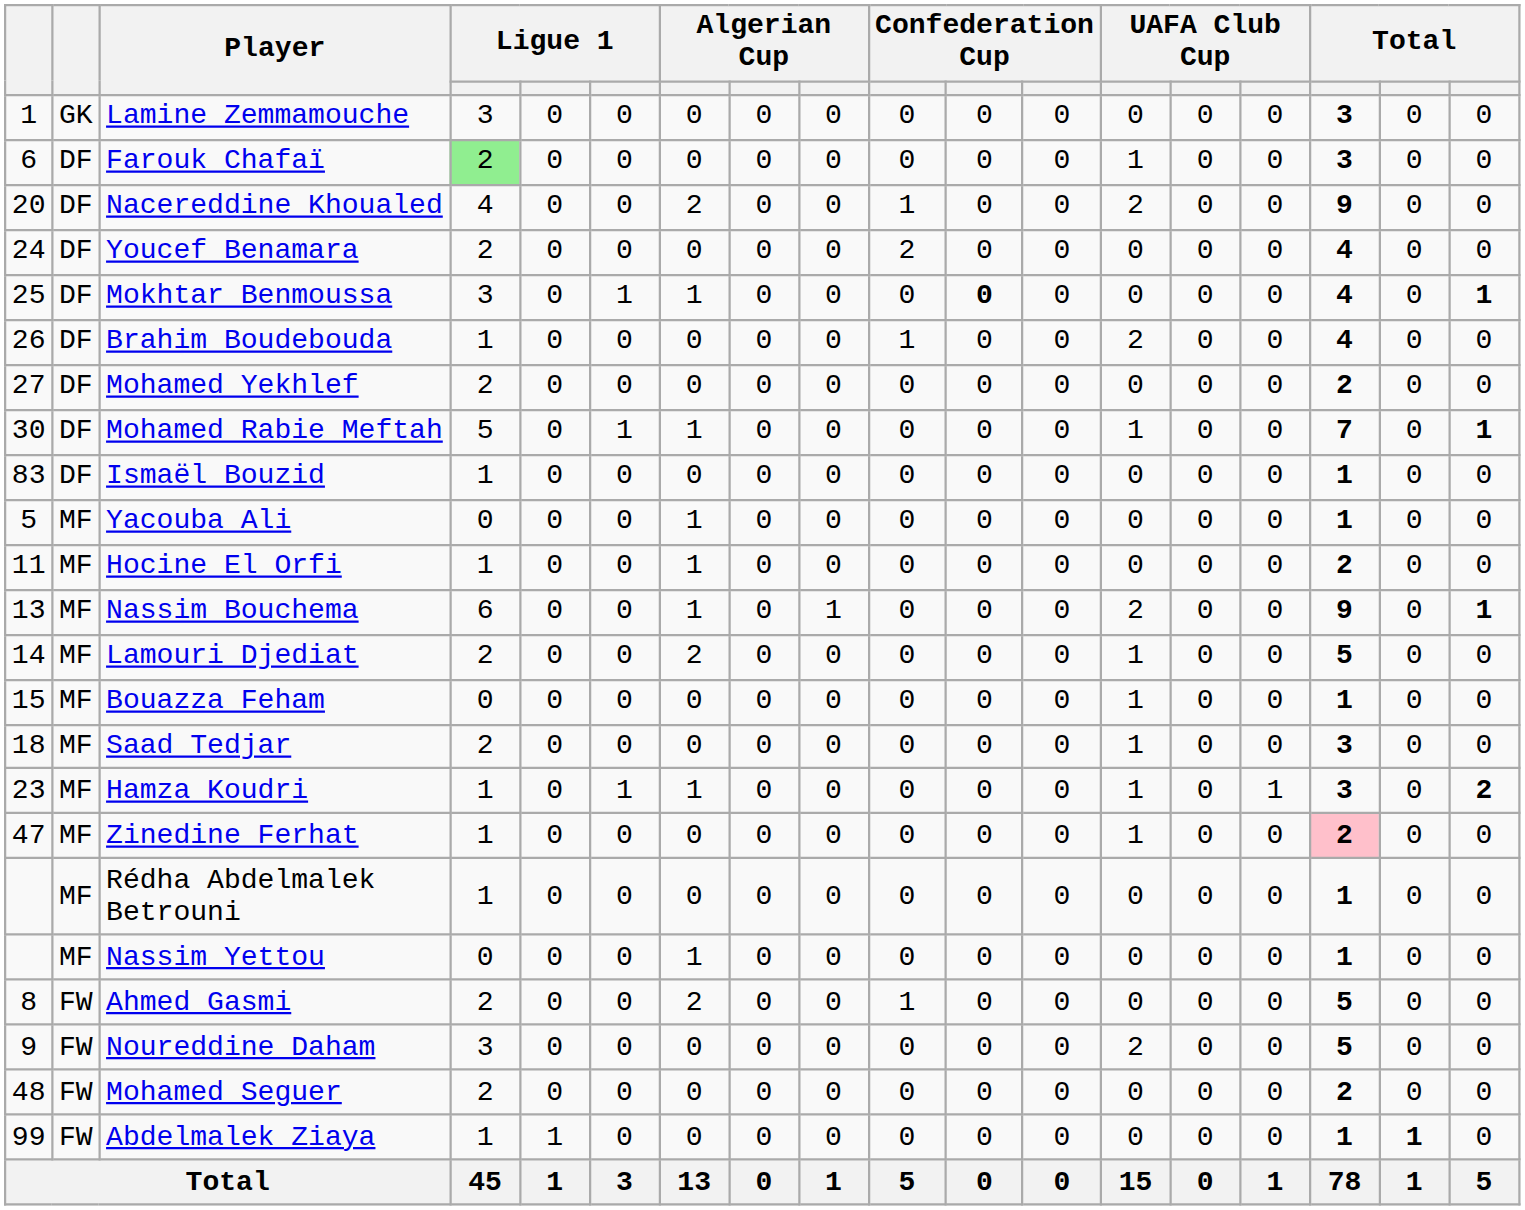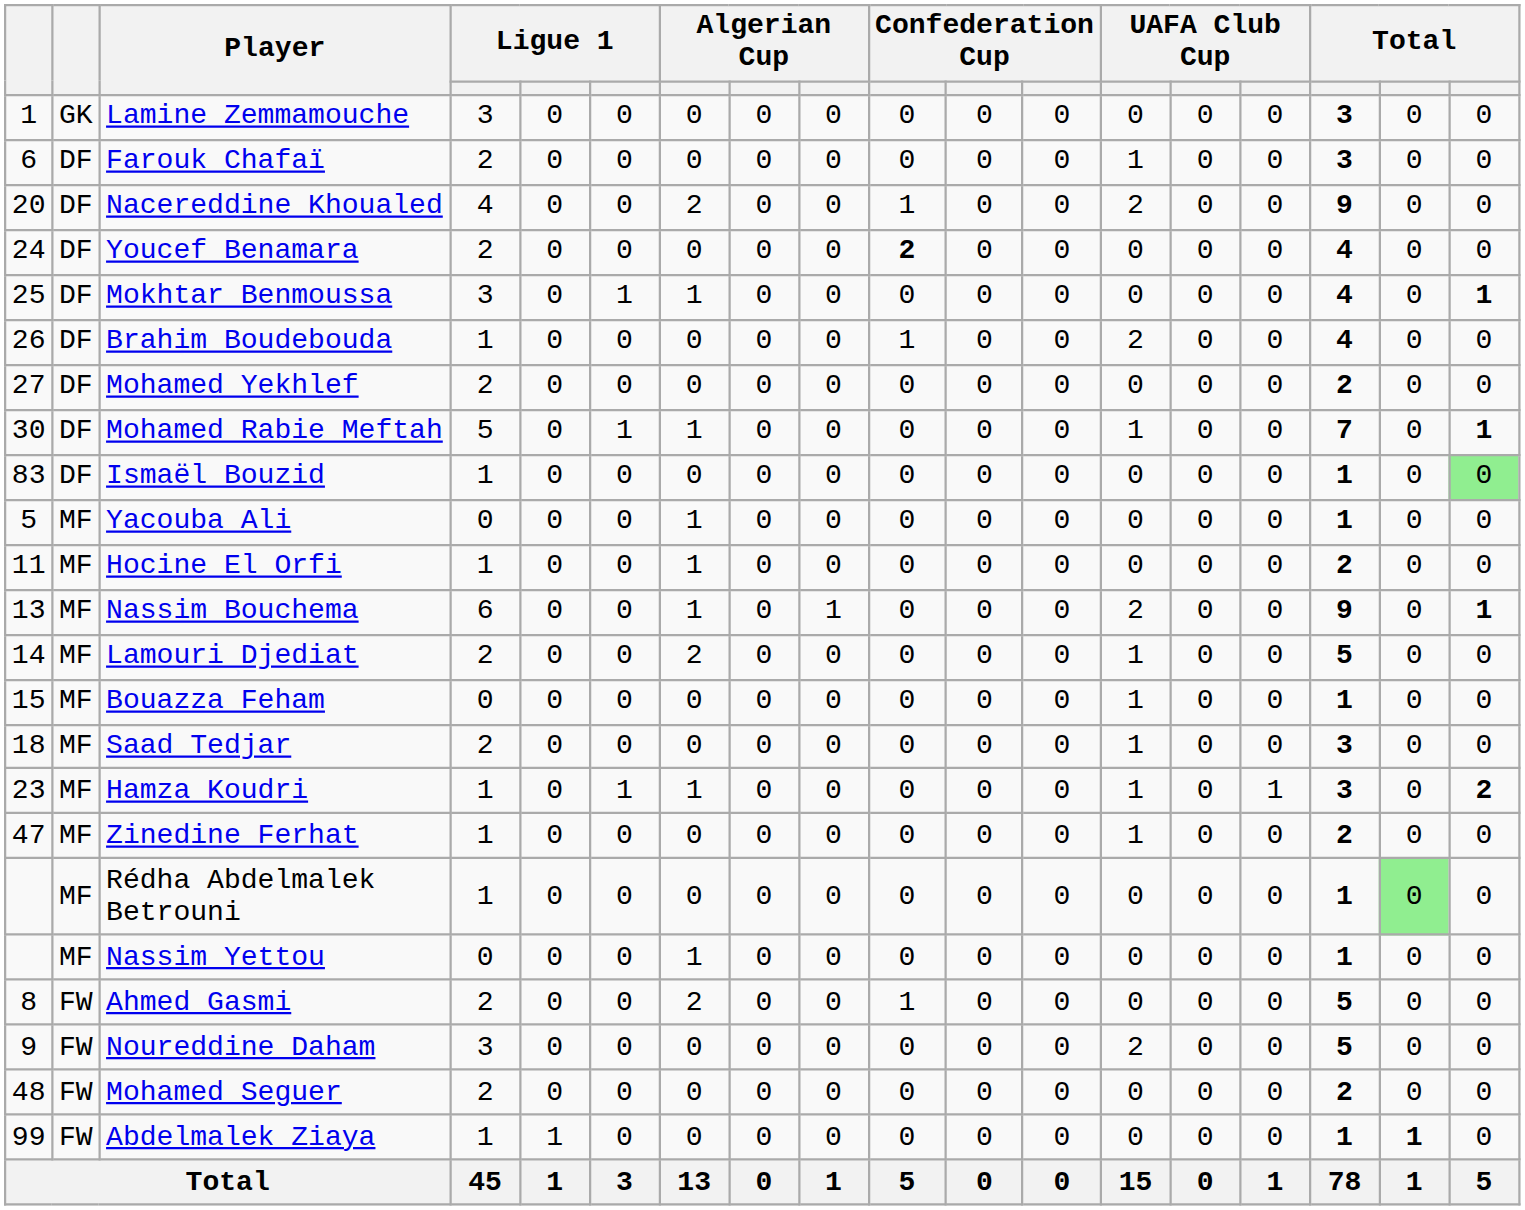(485, 163) lightgreen background -> (485, 163) no background
(907, 253) normal -> (907, 253) bold
(984, 298) bold -> (984, 298) normal
(1484, 477) no background -> (1484, 477) lightgreen background
(1345, 837) pink background -> (1345, 837) no background
(1414, 897) no background -> (1414, 897) lightgreen background
